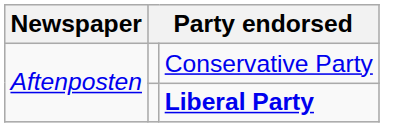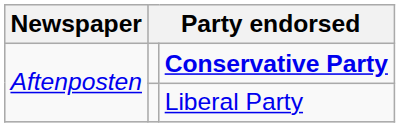(269, 63) normal -> (276, 63) bold
(239, 102) bold -> (234, 102) normal
